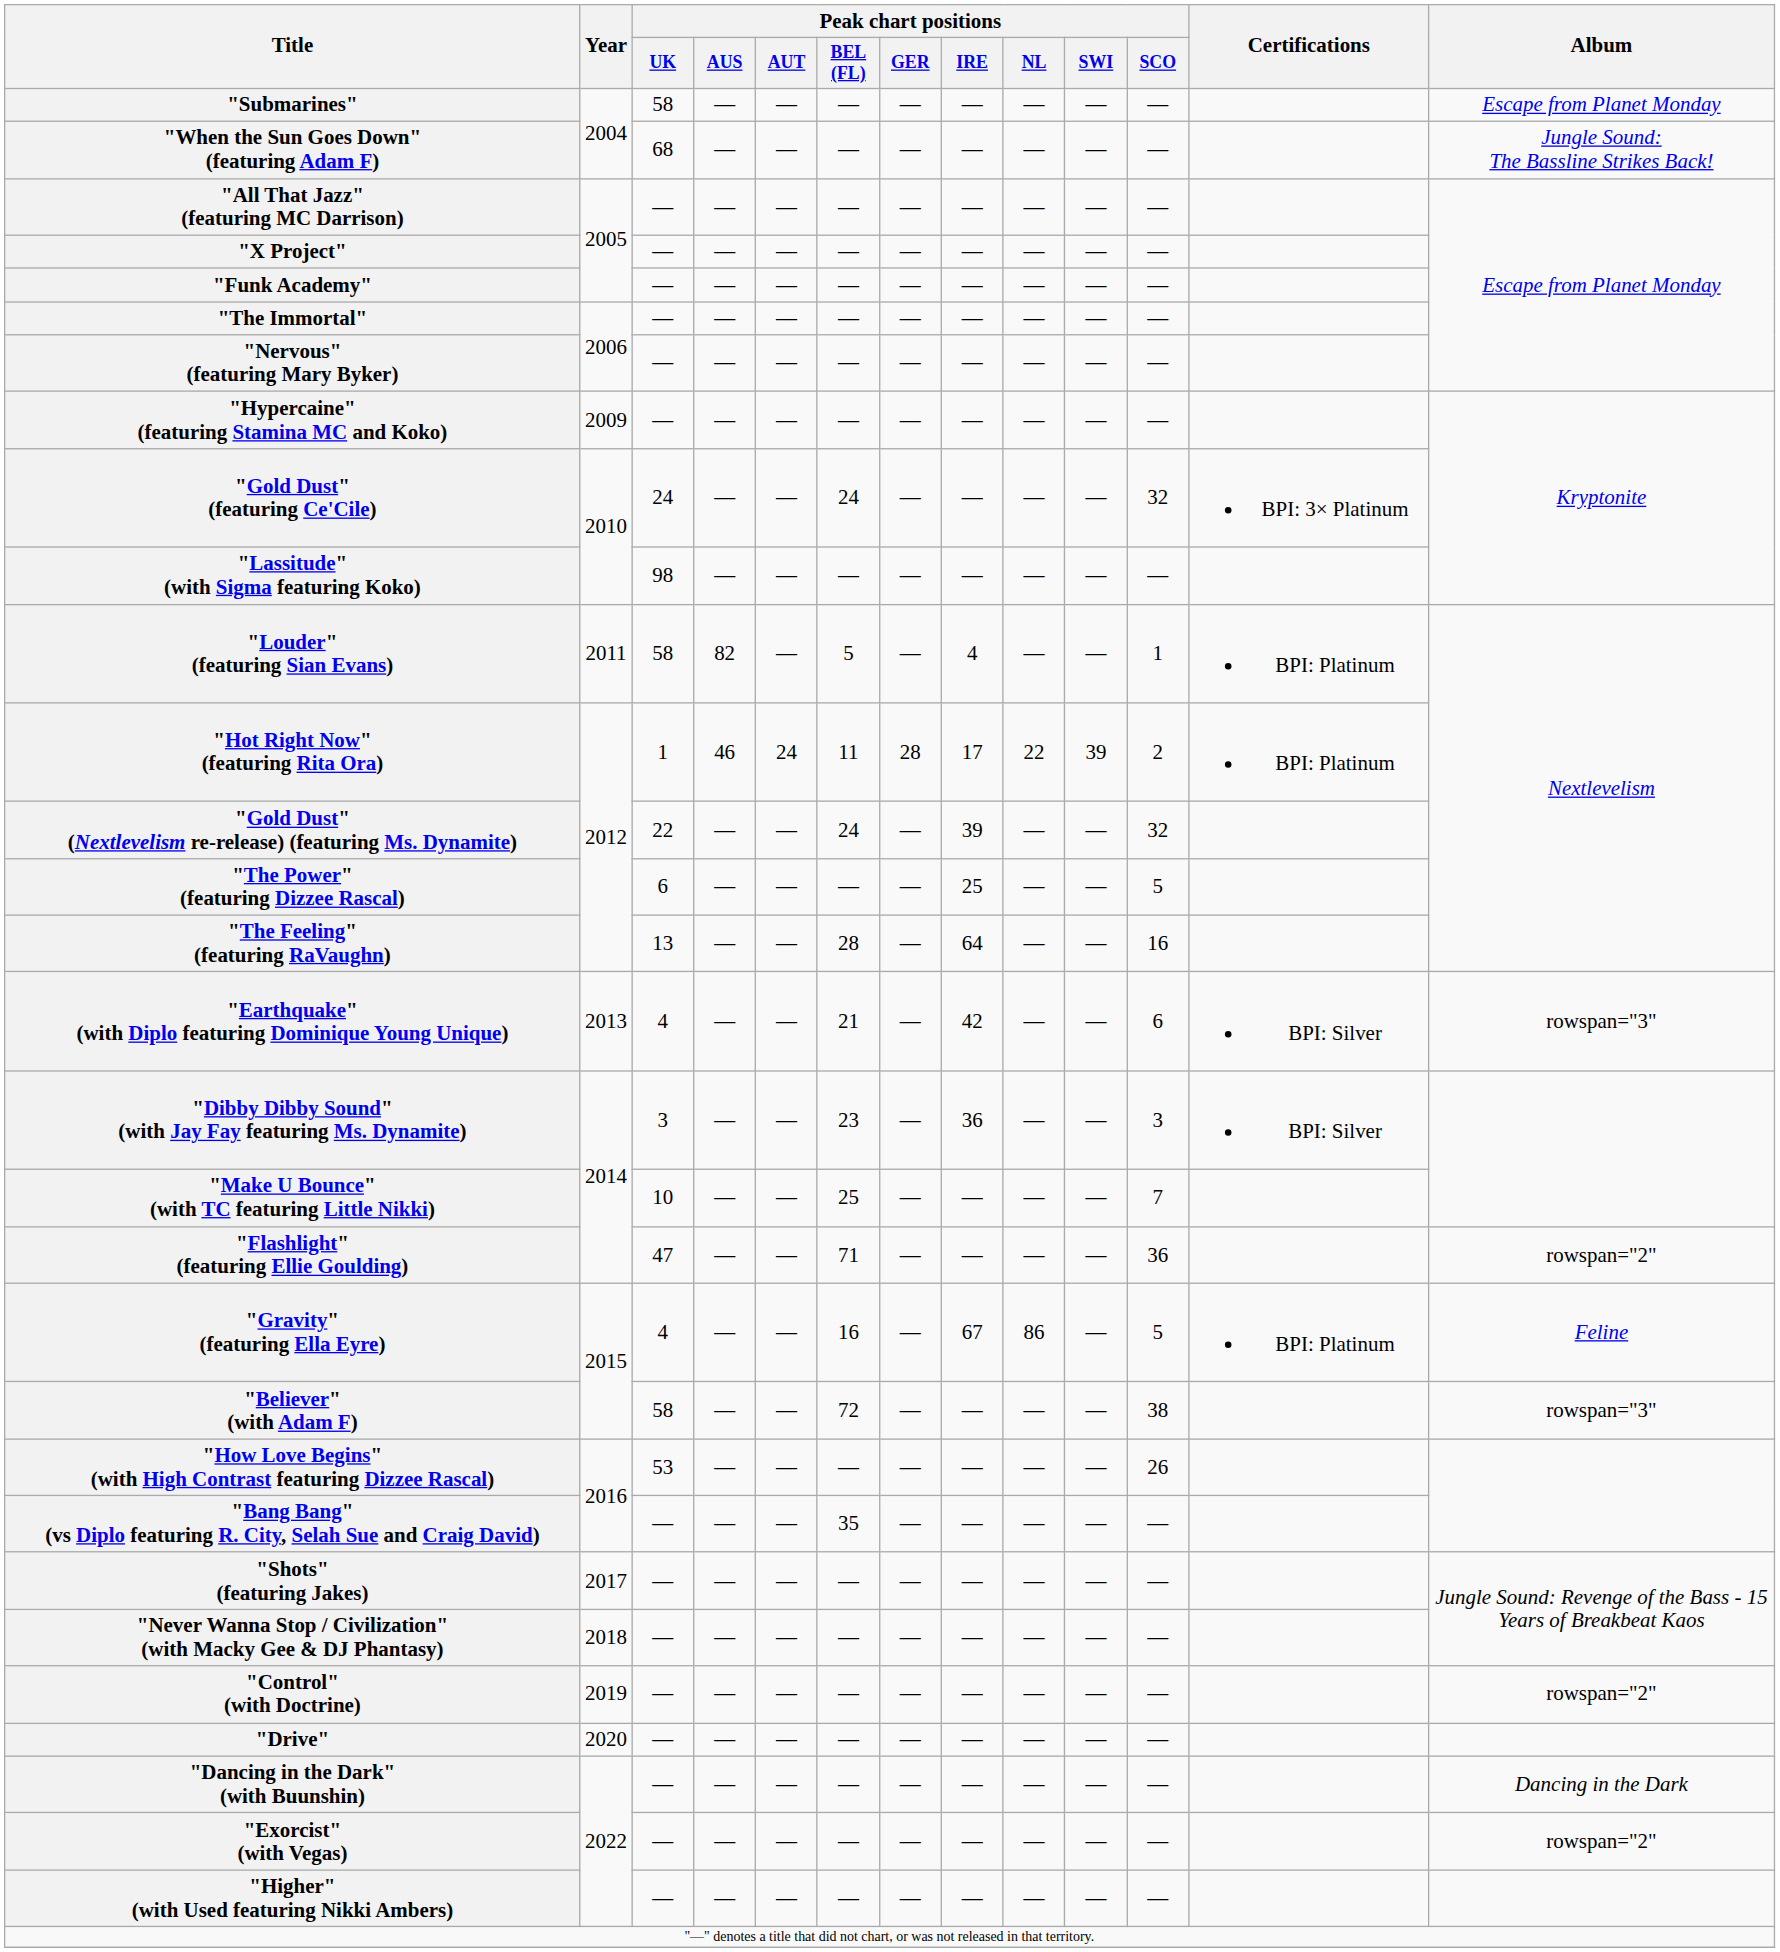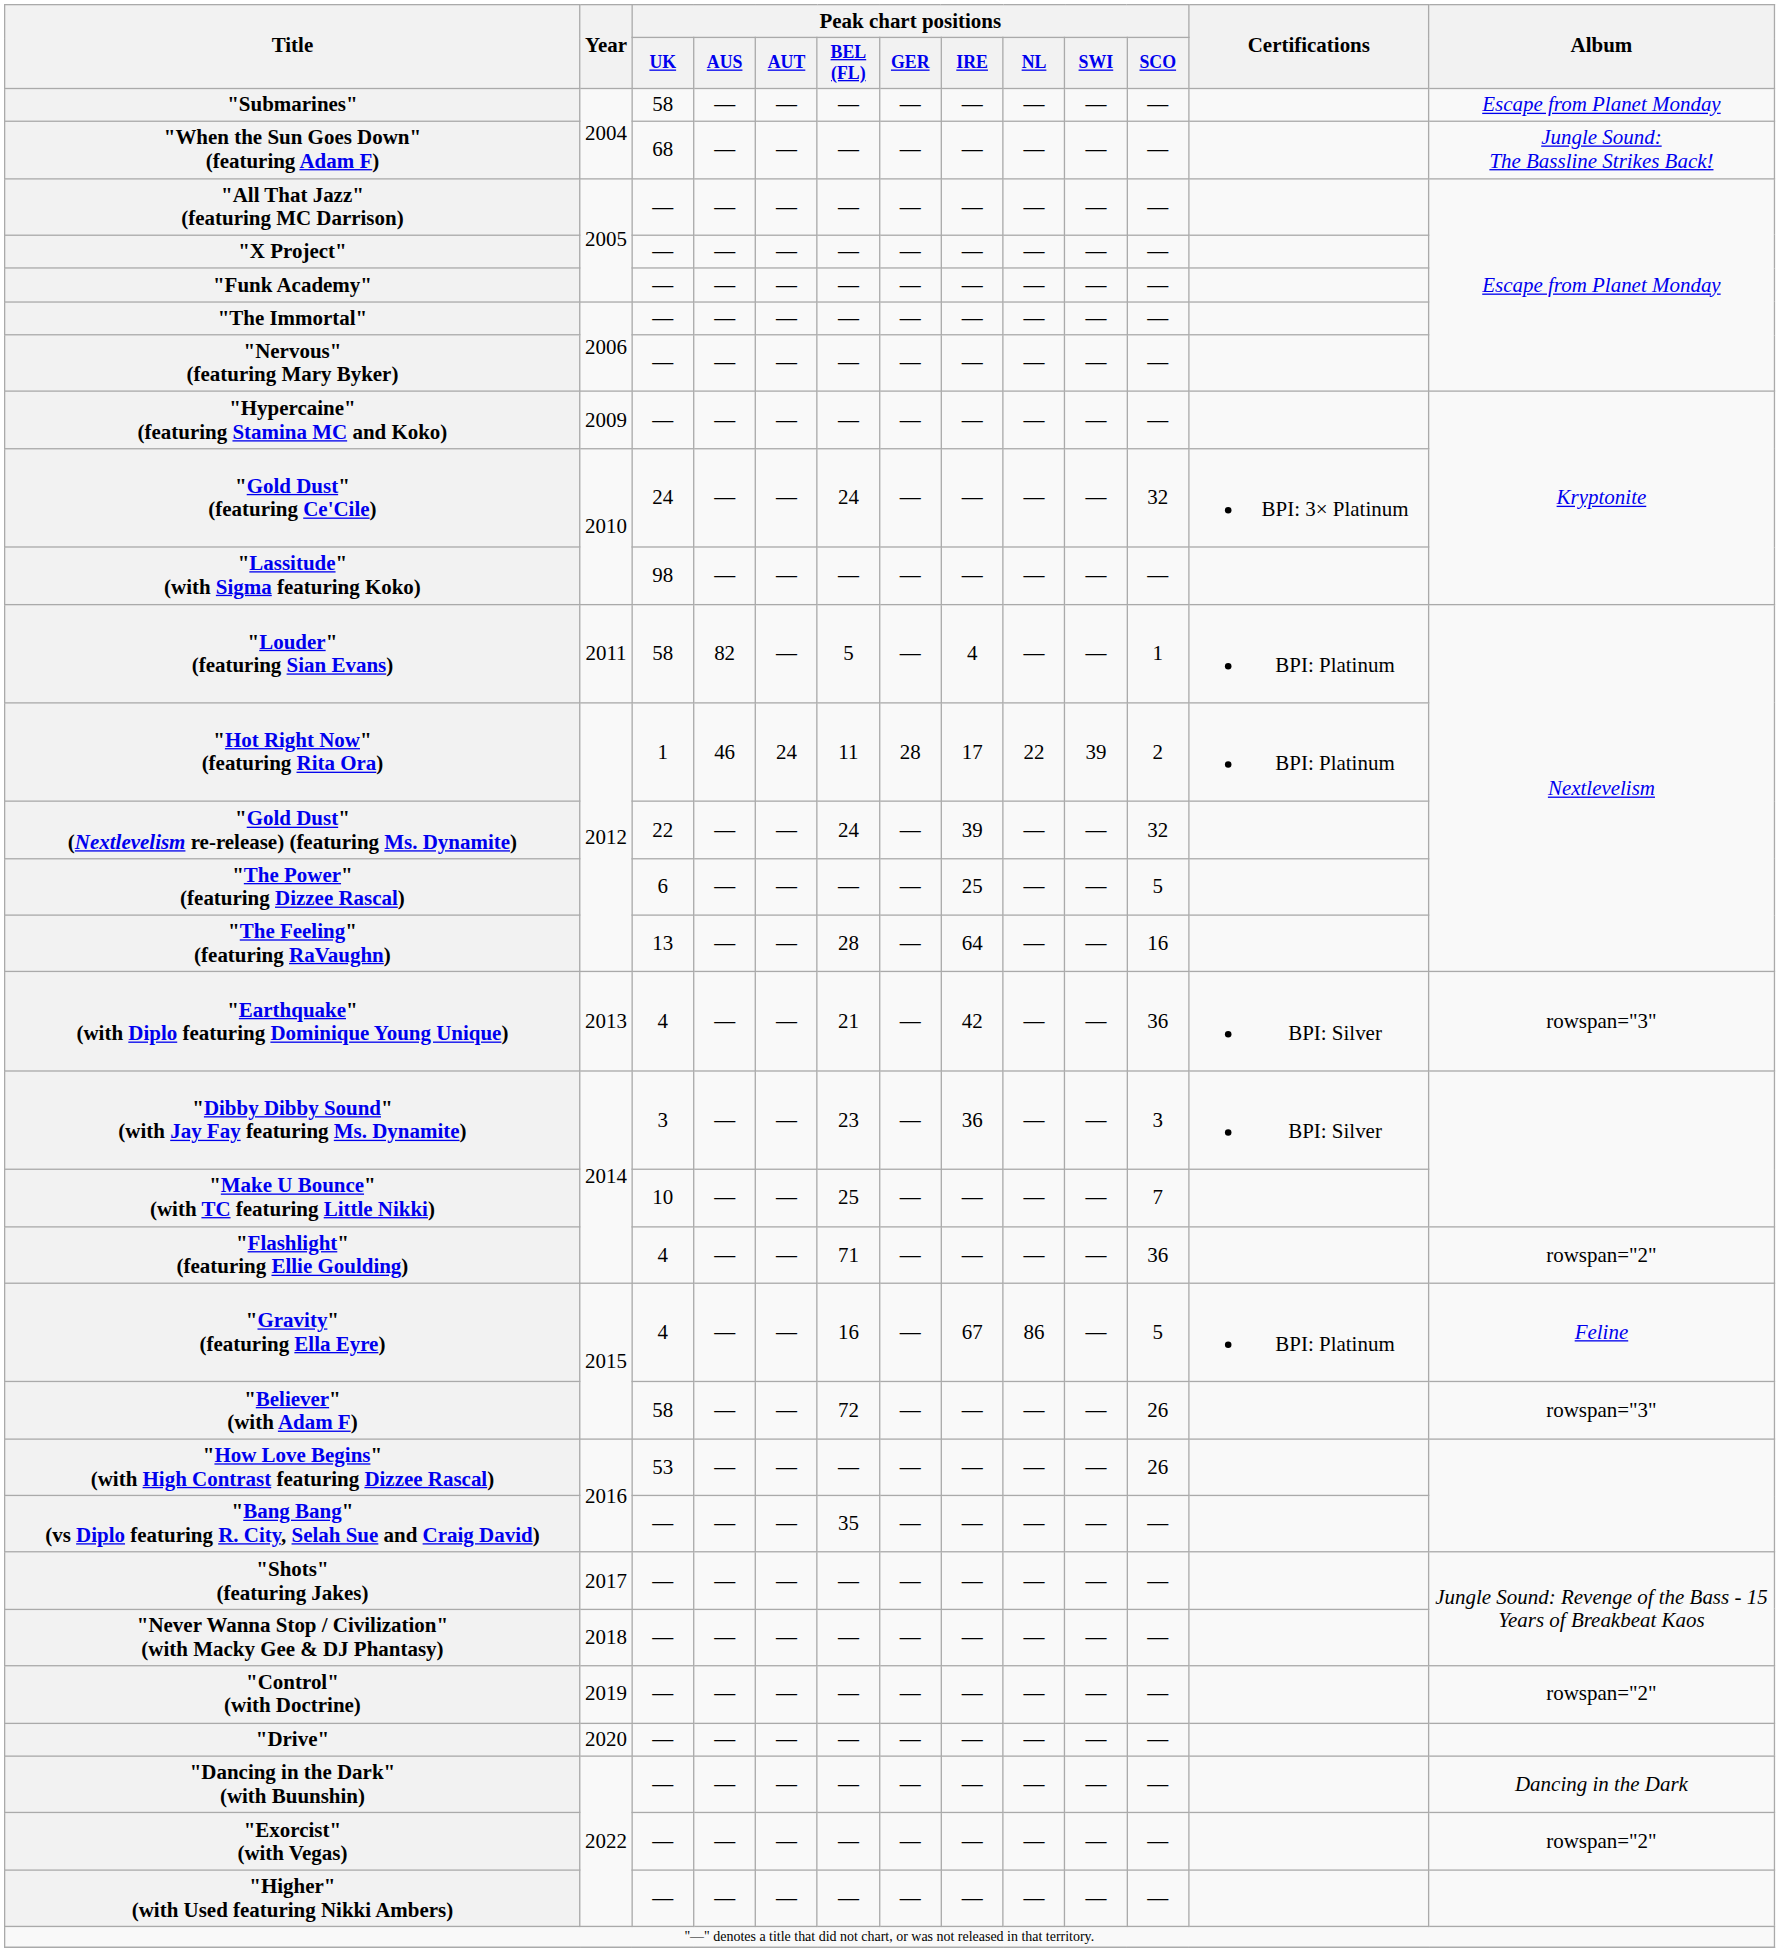(1158, 1021) 6 -> (1158, 1021) 36
(663, 1254) 47 -> (663, 1254) 4
(1158, 1410) 38 -> (1158, 1410) 26
